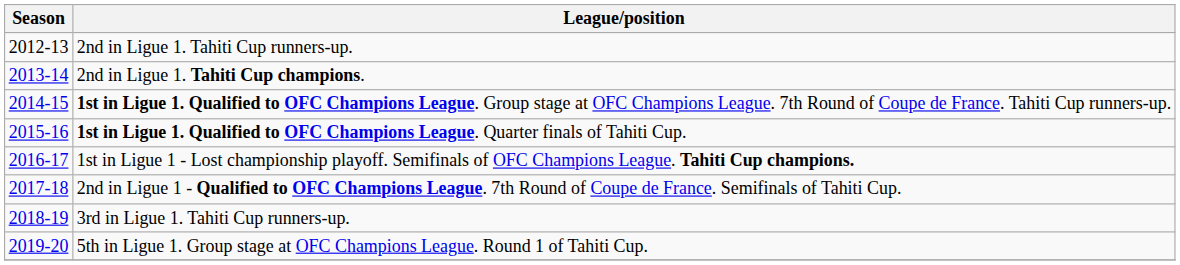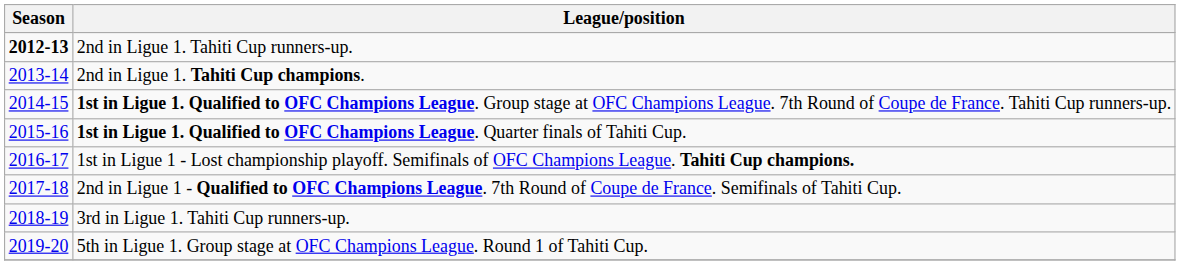(39, 47) normal -> (39, 47) bold
